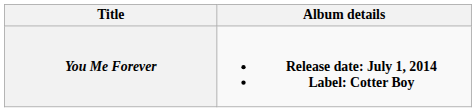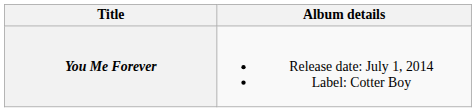(344, 74) bold -> (344, 74) normal
